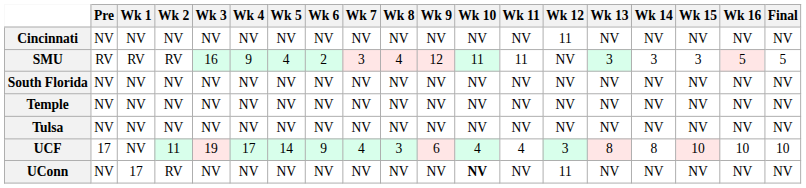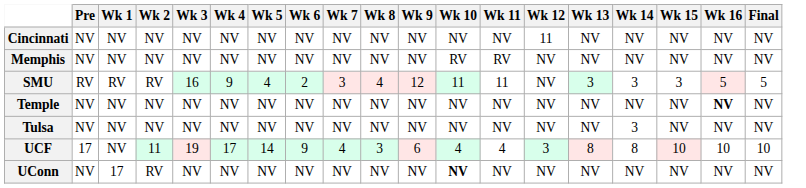+ row: (38, 60)
- row: (48, 83)
(742, 105) normal -> (723, 105) bold
(654, 127) NV -> (635, 127) 3
(565, 172) 11 -> (546, 172) NV
